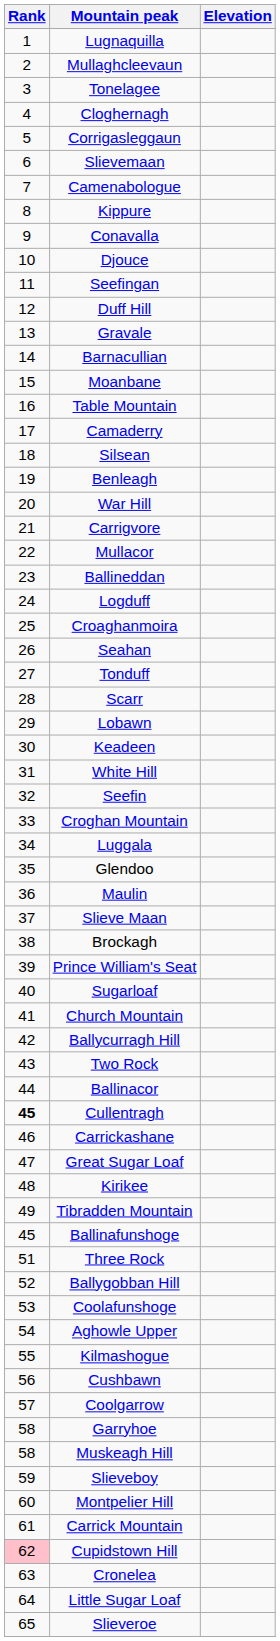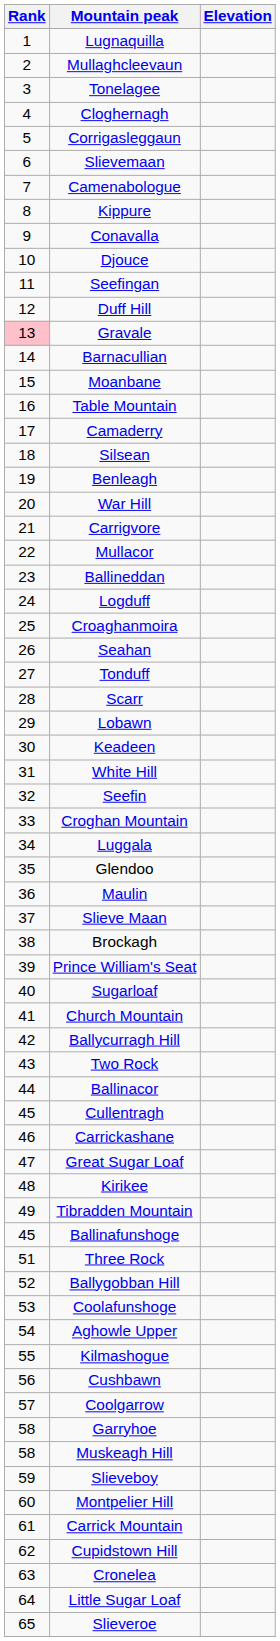(27, 333) no background -> (27, 333) pink background
(27, 1112) bold -> (27, 1112) normal
(27, 1551) pink background -> (27, 1551) no background
